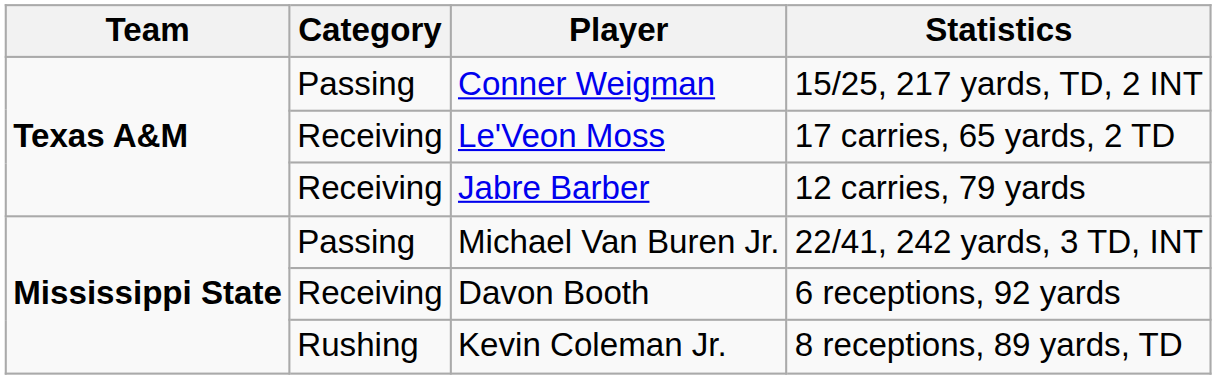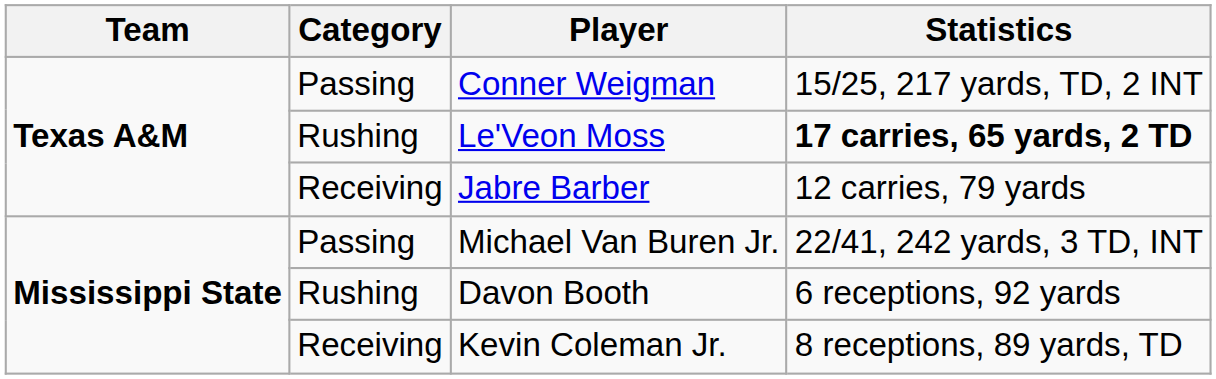(370, 135) Receiving -> (358, 135) Rushing
(985, 135) normal -> (994, 135) bold
(370, 293) Receiving -> (358, 293) Rushing
(358, 346) Rushing -> (370, 346) Receiving
